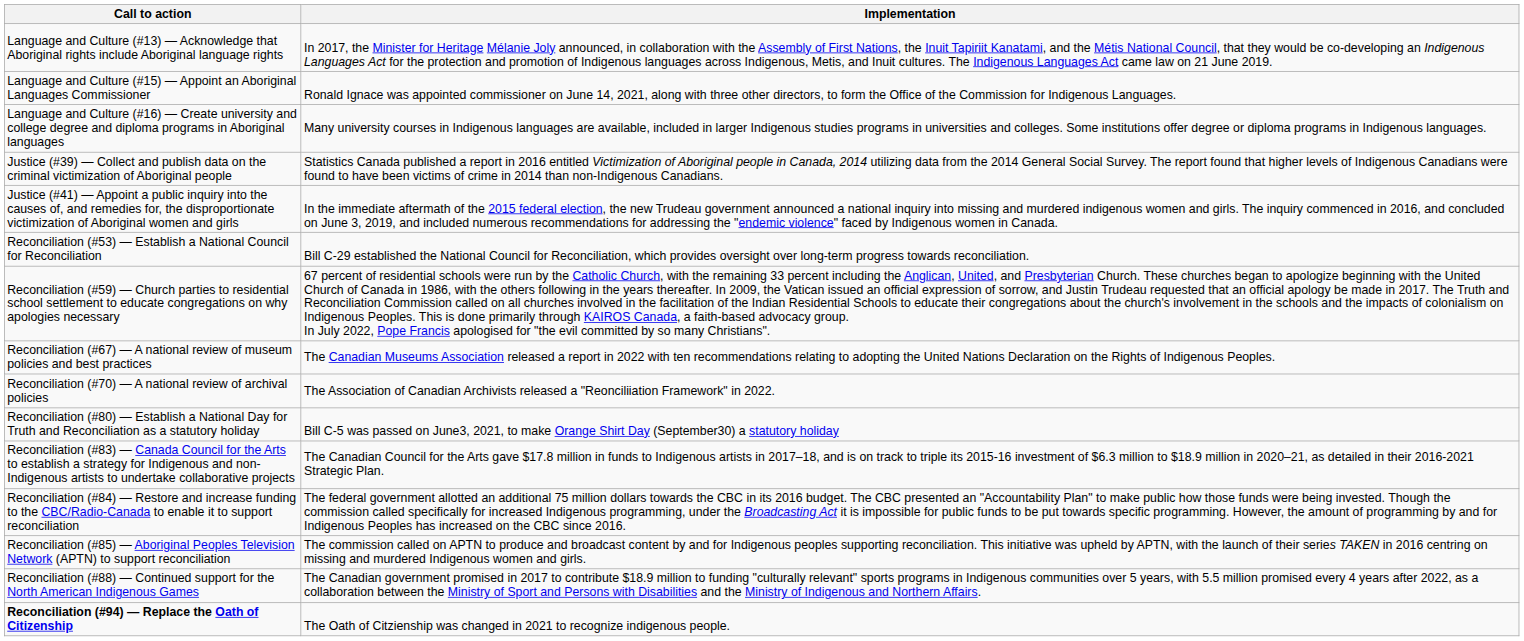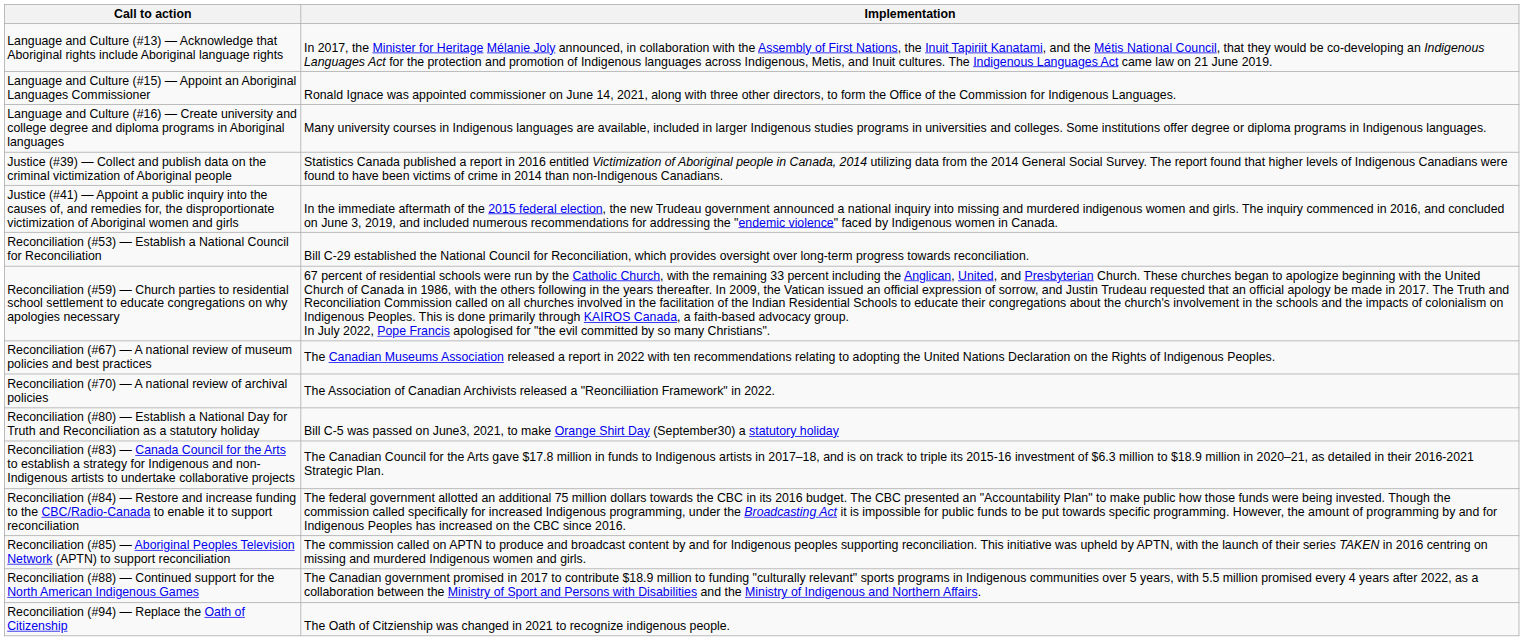(133, 619) bold -> (126, 619) normal
